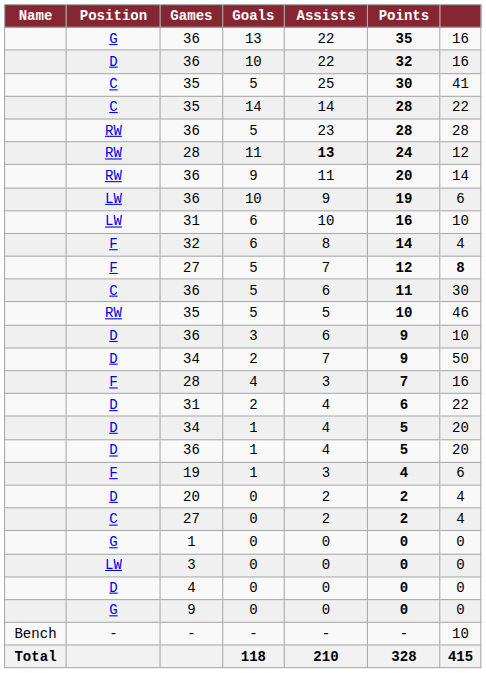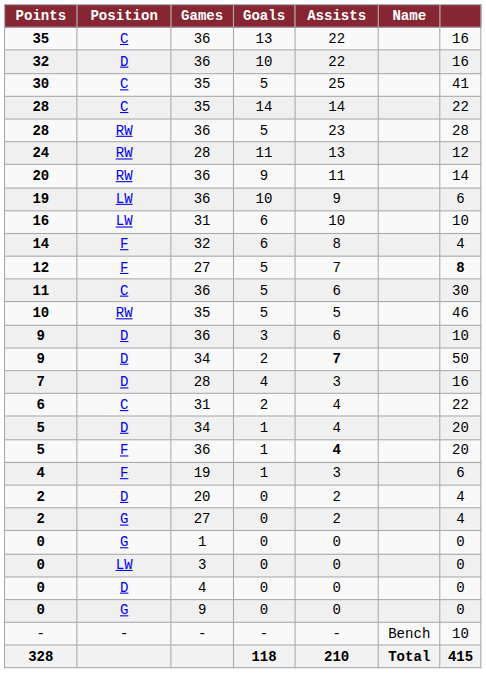columns swapped: (36, 16) <-> (404, 16)
(113, 39) G -> (124, 39) C
(326, 153) bold -> (337, 153) normal
(326, 359) normal -> (337, 359) bold
(113, 382) F -> (124, 382) D
(113, 405) D -> (124, 405) C
(113, 451) D -> (124, 451) F
(326, 451) normal -> (337, 451) bold
(113, 519) C -> (124, 519) G
